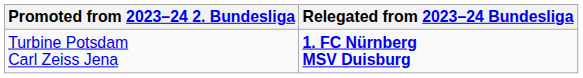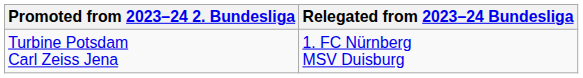(360, 51) bold -> (357, 51) normal
